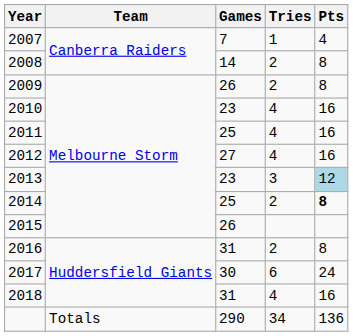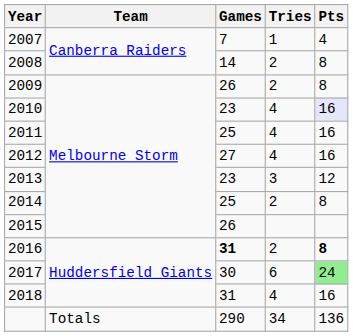(327, 109) no background -> (327, 109) lavender background
(327, 179) lightblue background -> (327, 179) no background
(323, 203) bold -> (323, 203) normal
(228, 249) normal -> (228, 249) bold
(323, 249) normal -> (323, 249) bold
(327, 273) no background -> (327, 273) lightgreen background
